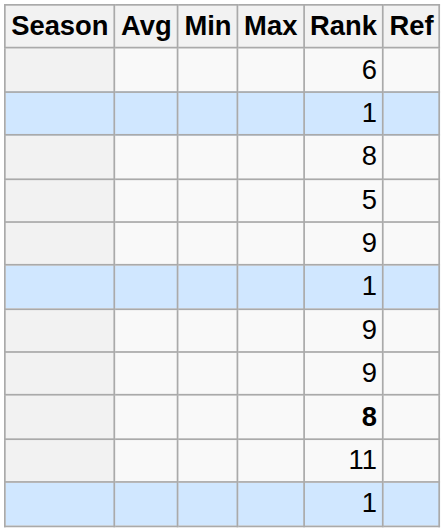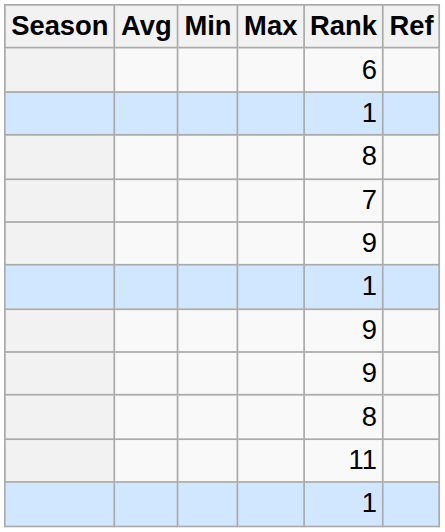(369, 199) 5 -> (369, 199) 7
(369, 416) bold -> (369, 416) normal
